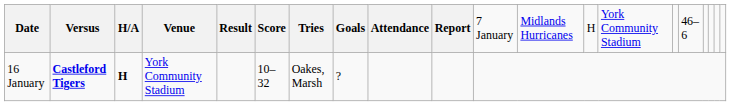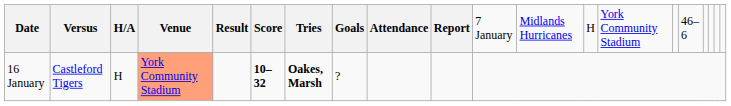(79, 76) bold -> (78, 76) normal
(123, 76) bold -> (118, 76) normal
(173, 76) no background -> (169, 76) lightsalmon background
(266, 76) normal -> (263, 76) bold
(308, 76) normal -> (305, 76) bold
